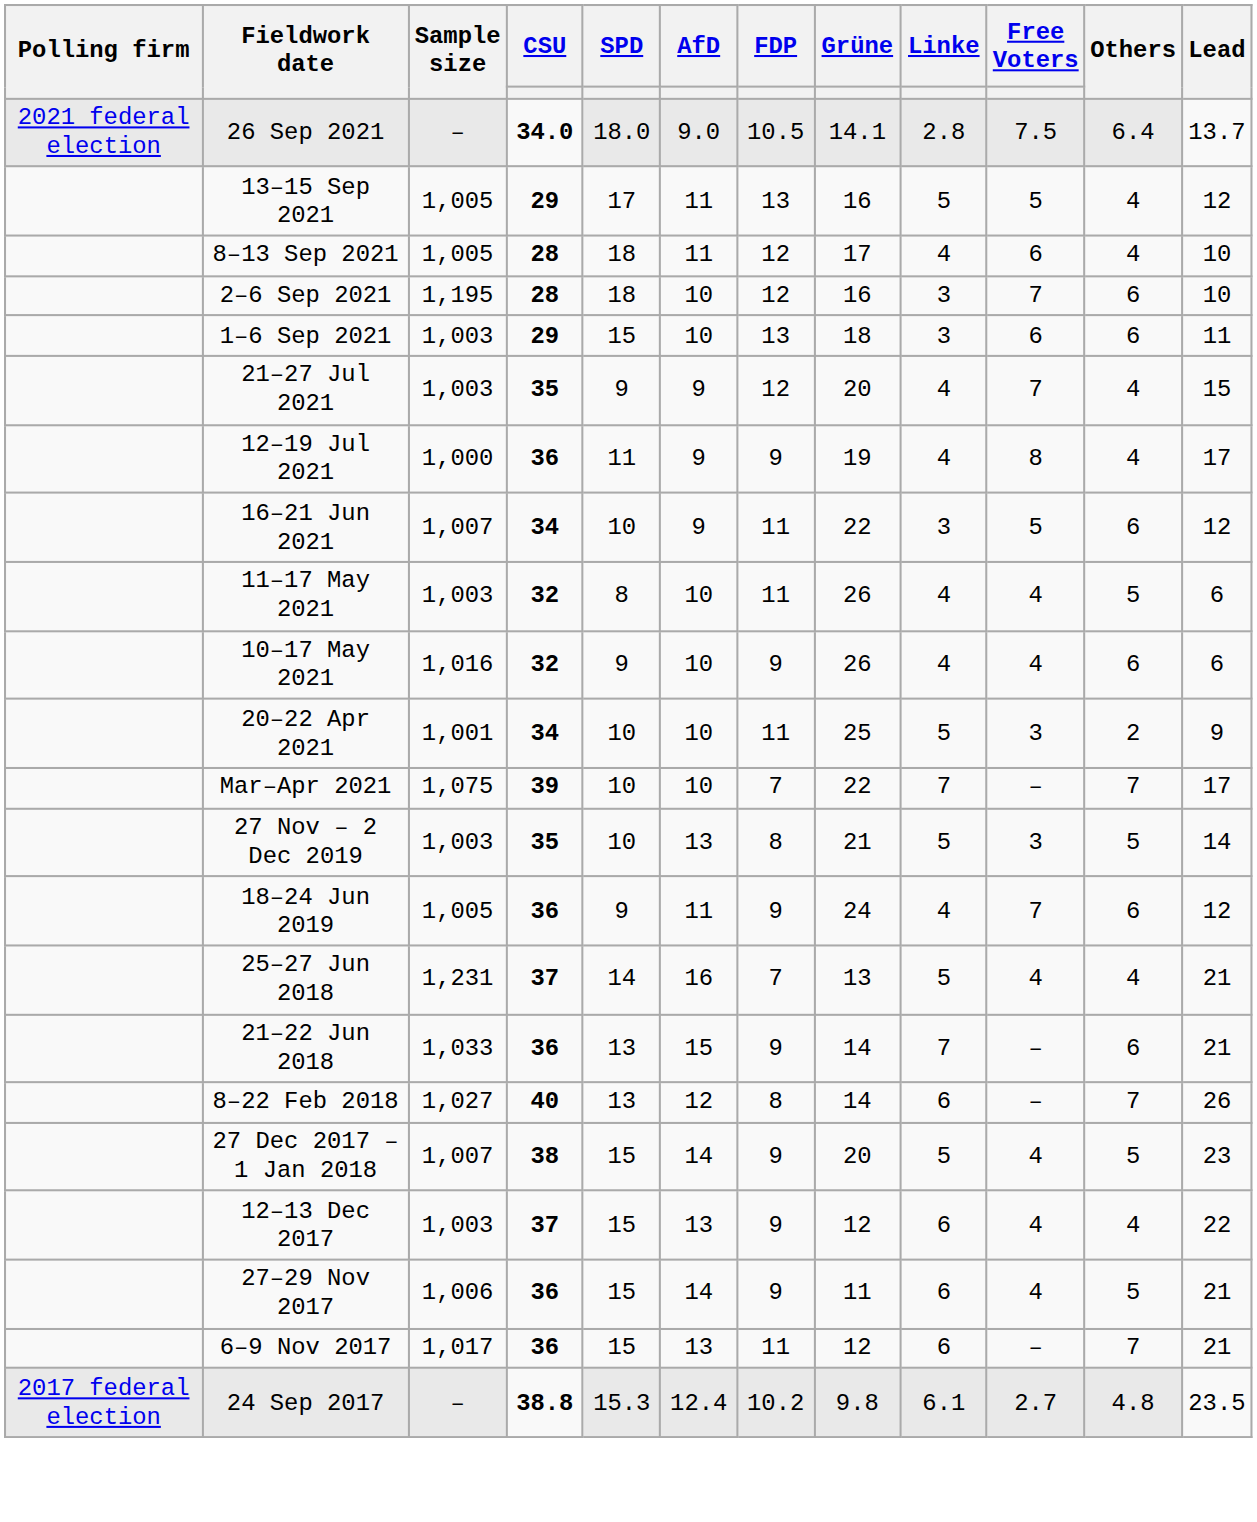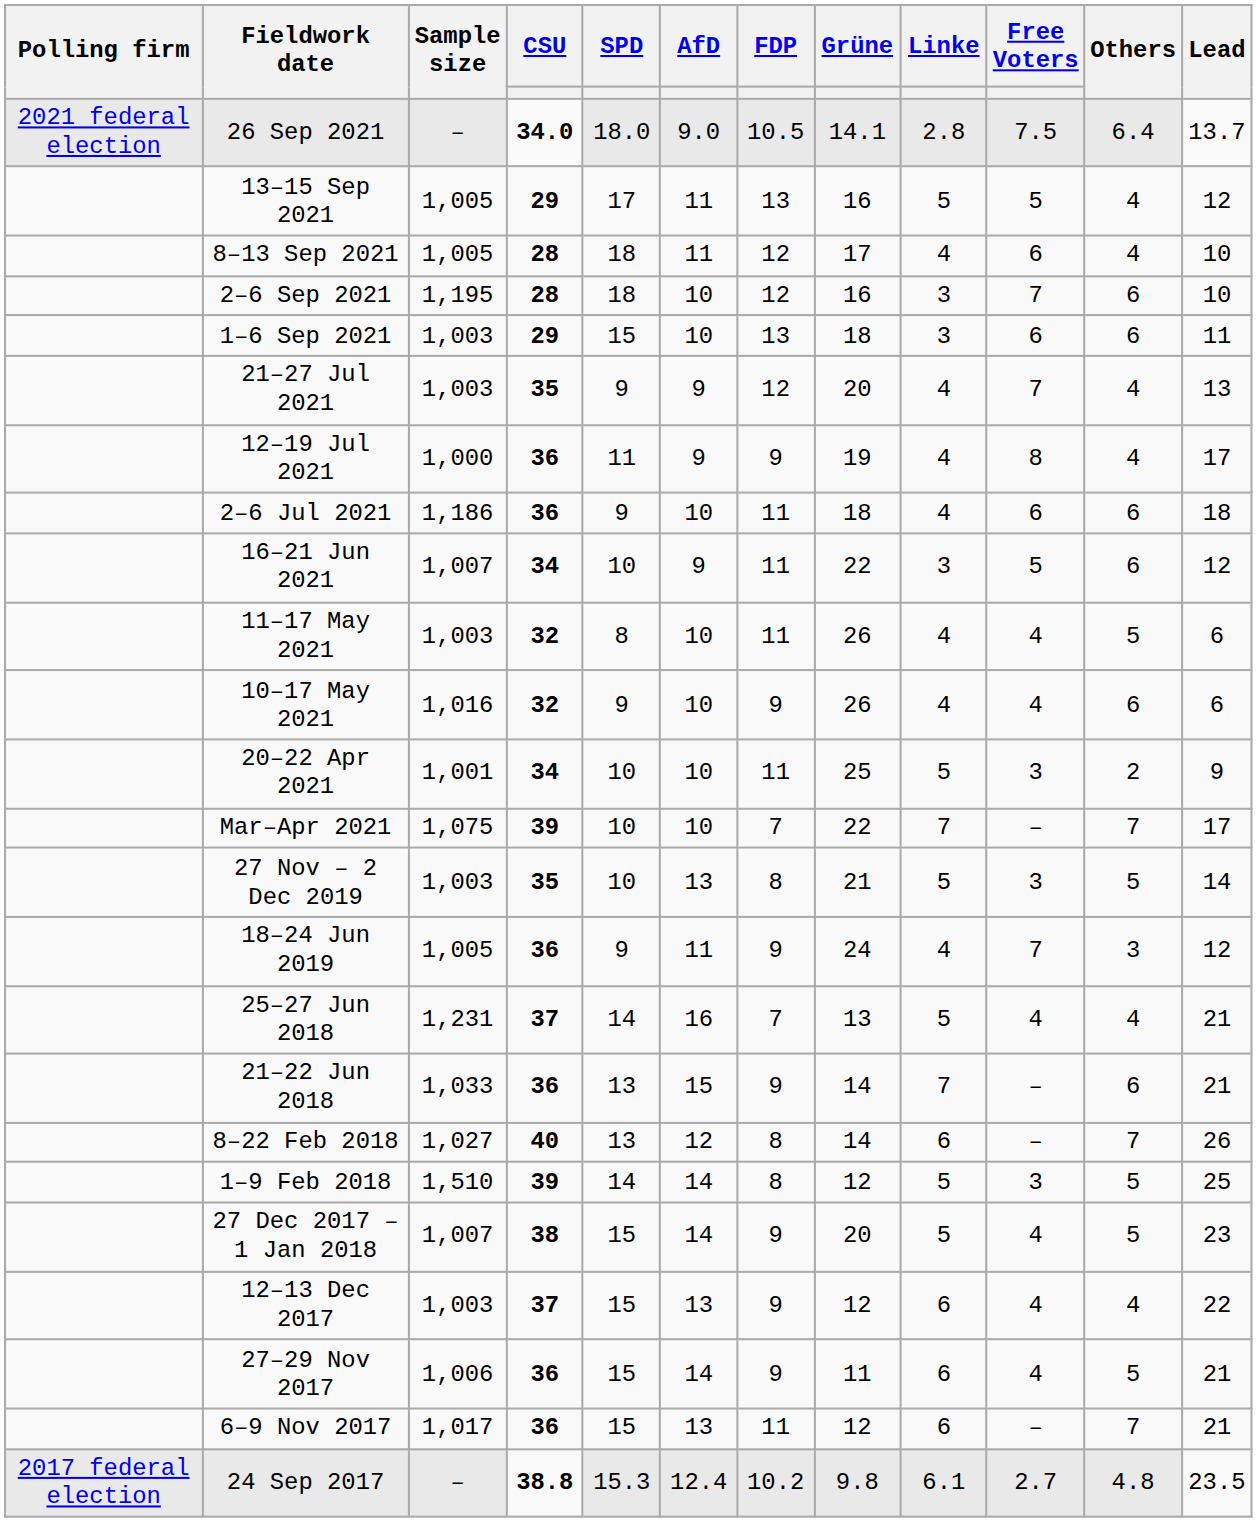(1217, 390) 15 -> (1217, 390) 13
+ row: (306, 513)
(1133, 910) 6 -> (1133, 951) 3
+ row: (306, 1182)
